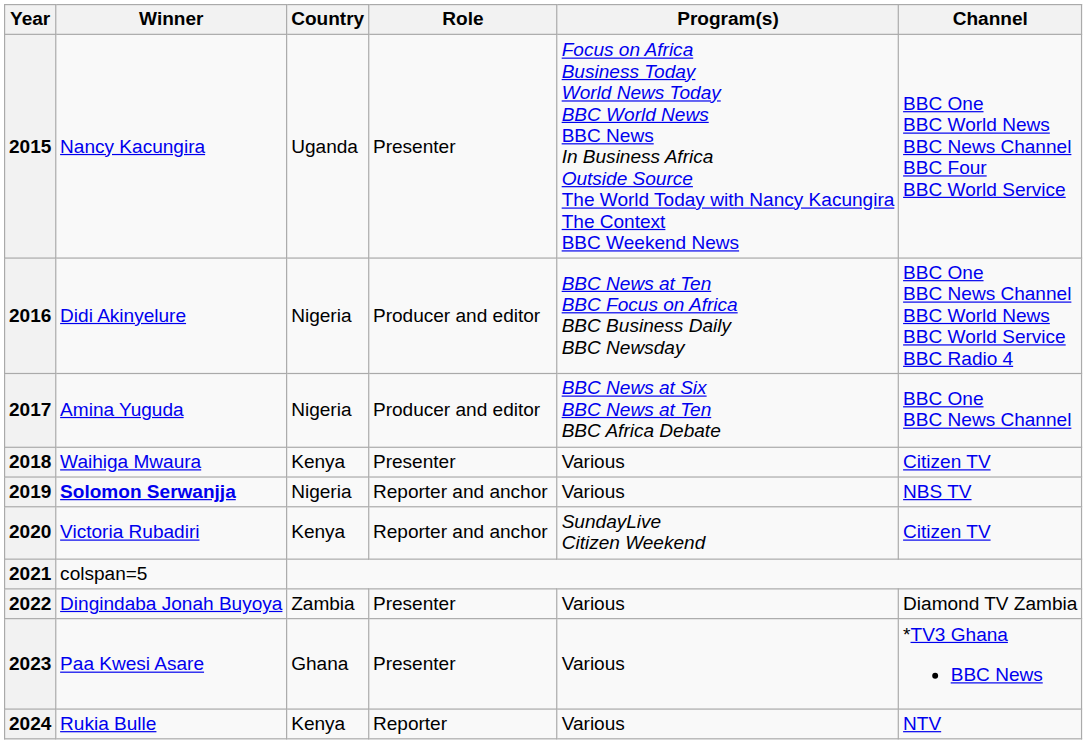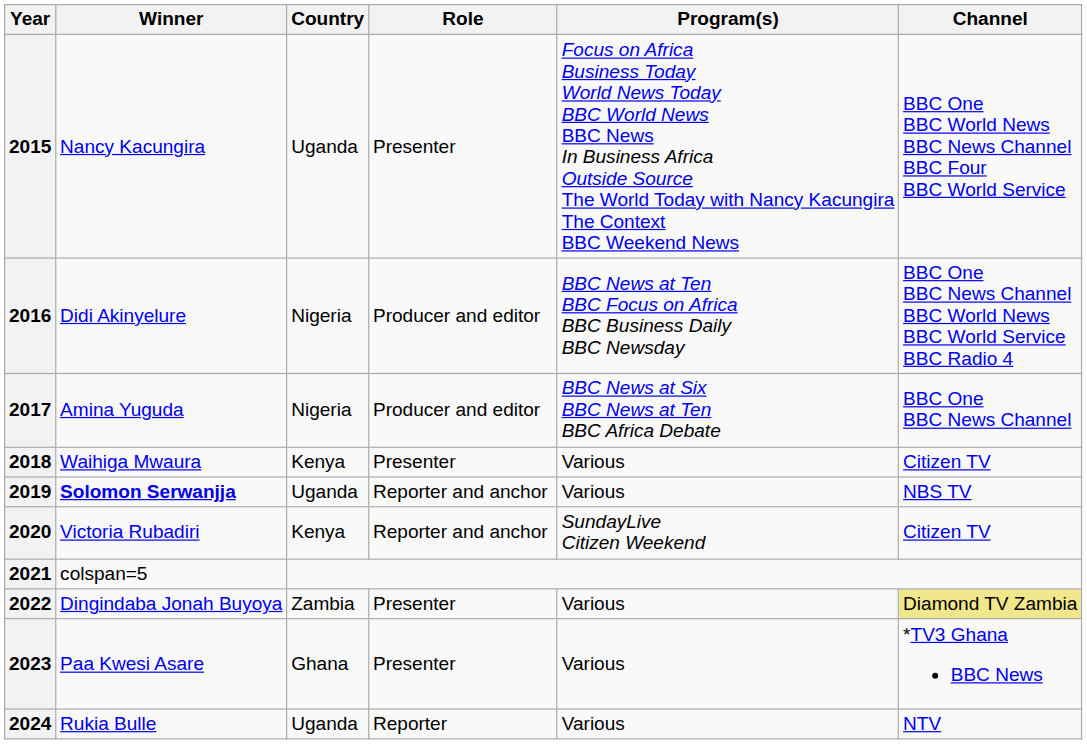(321, 491) Nigeria -> (325, 491) Uganda
(990, 603) no background -> (990, 603) khaki background
(318, 723) Kenya -> (325, 723) Uganda
